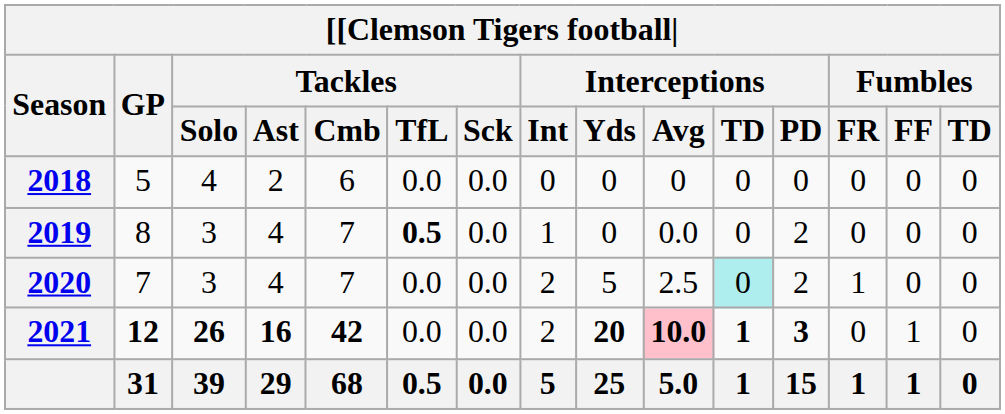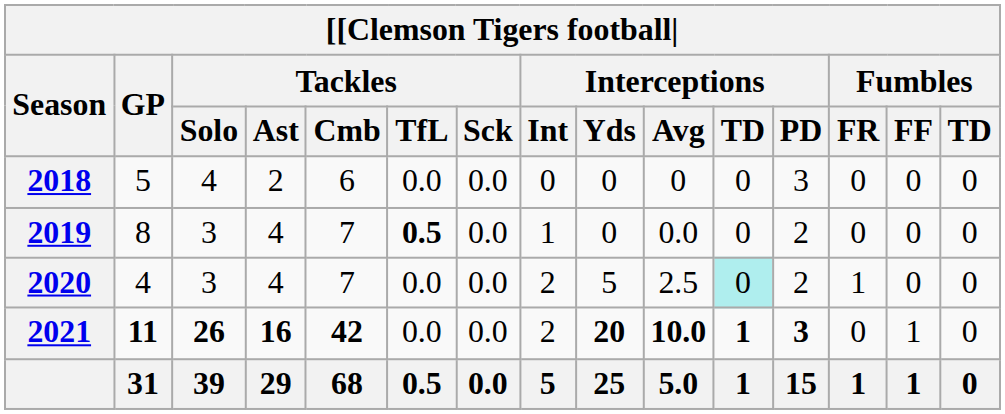(801, 181) 0 -> (801, 181) 3
(143, 282) 7 -> (143, 282) 4
(143, 332) 12 -> (143, 332) 11
(678, 332) pink background -> (678, 332) no background
